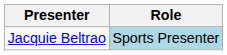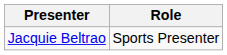(166, 38) lightblue background -> (166, 38) no background
